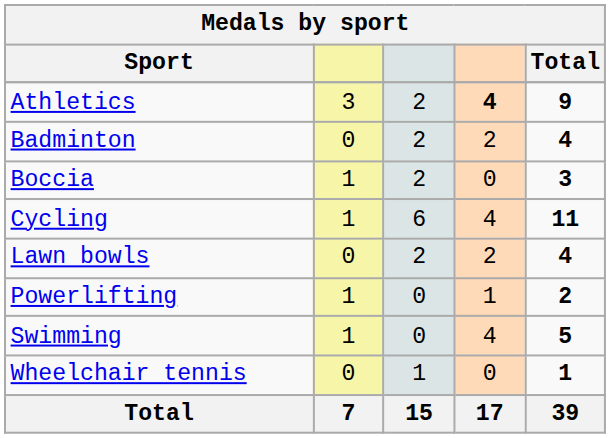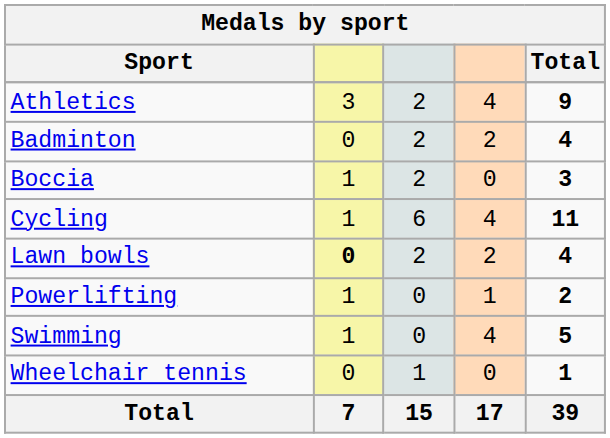(490, 102) bold -> (490, 102) normal
(348, 258) normal -> (348, 258) bold
